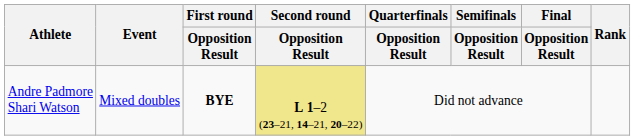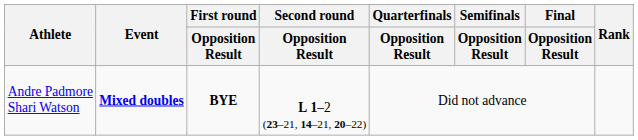(140, 100) normal -> (142, 100) bold
(311, 116) khaki background -> (314, 116) no background
